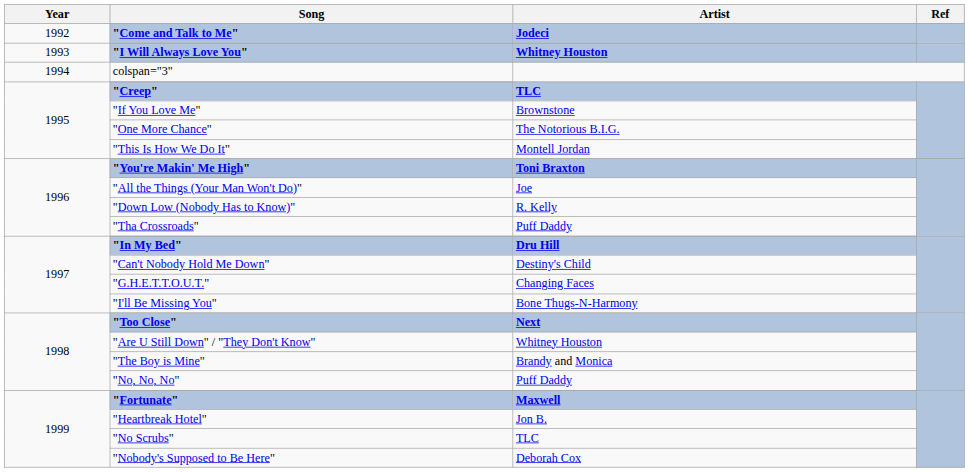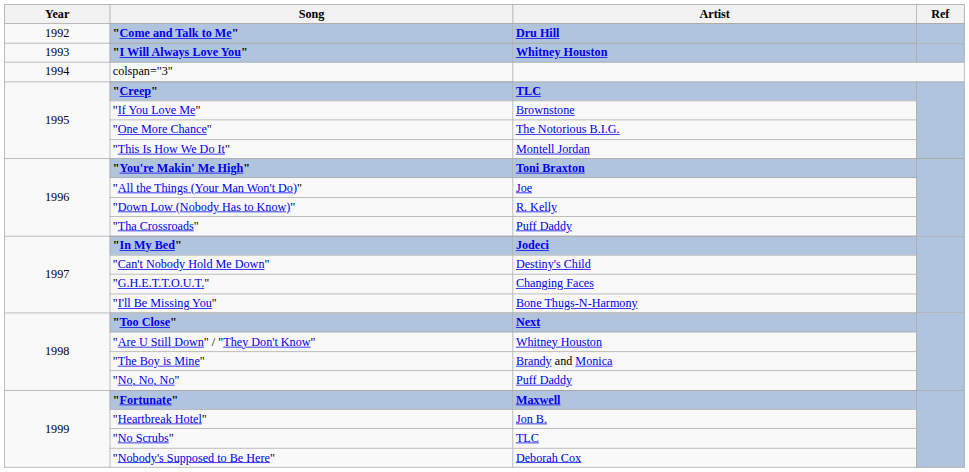(532, 33) Jodeci -> (538, 33) Dru Hill
(538, 245) Dru Hill -> (532, 245) Jodeci
